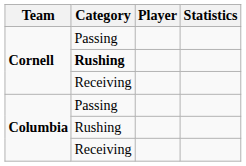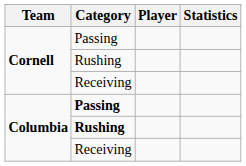(99, 60) bold -> (98, 60) normal
(96, 105) normal -> (97, 105) bold
(98, 127) normal -> (99, 127) bold
